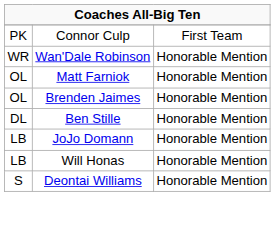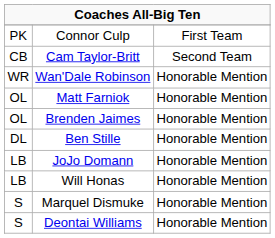+ row: (93, 56)
+ row: (93, 202)
